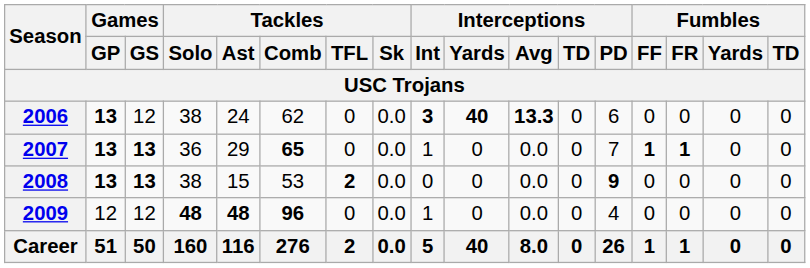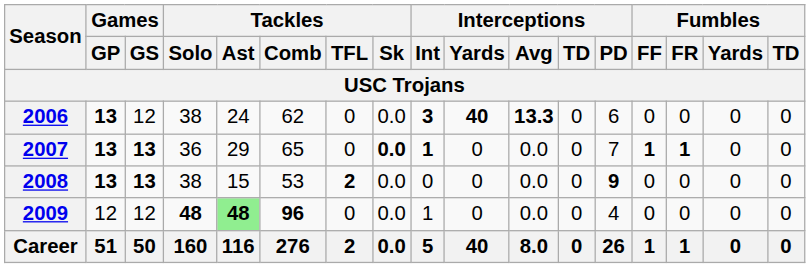(293, 149) bold -> (293, 149) normal
(392, 149) normal -> (392, 149) bold
(428, 149) normal -> (428, 149) bold
(238, 213) no background -> (238, 213) lightgreen background
